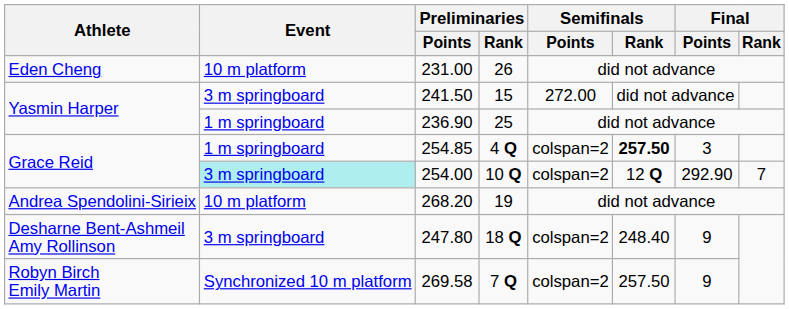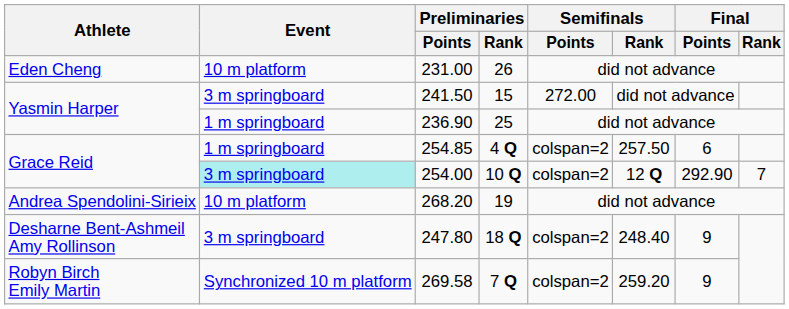(644, 149) bold -> (644, 149) normal
(707, 149) 3 -> (707, 149) 6
(644, 282) 257.50 -> (644, 282) 259.20
